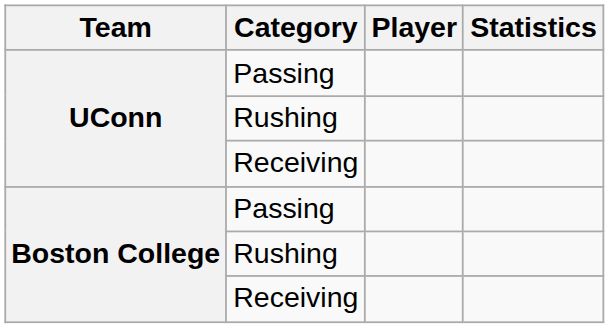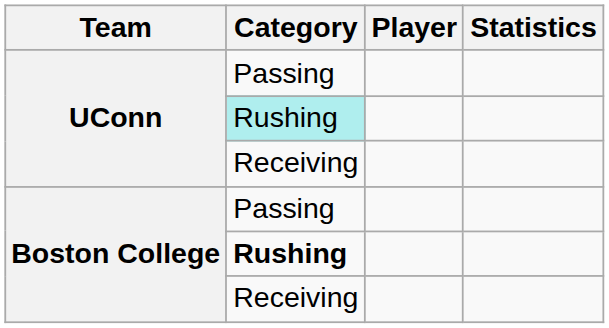(286, 117) no background -> (286, 117) paleturquoise background
(286, 253) normal -> (290, 253) bold
